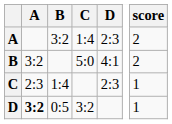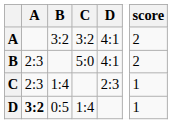(85, 38) 1:4 -> (85, 38) 3:2
(110, 38) 2:3 -> (110, 38) 4:1
(34, 61) 3:2 -> (34, 61) 2:3
(85, 107) 3:2 -> (85, 107) 1:4
